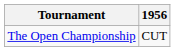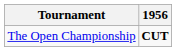(154, 36) normal -> (155, 36) bold
